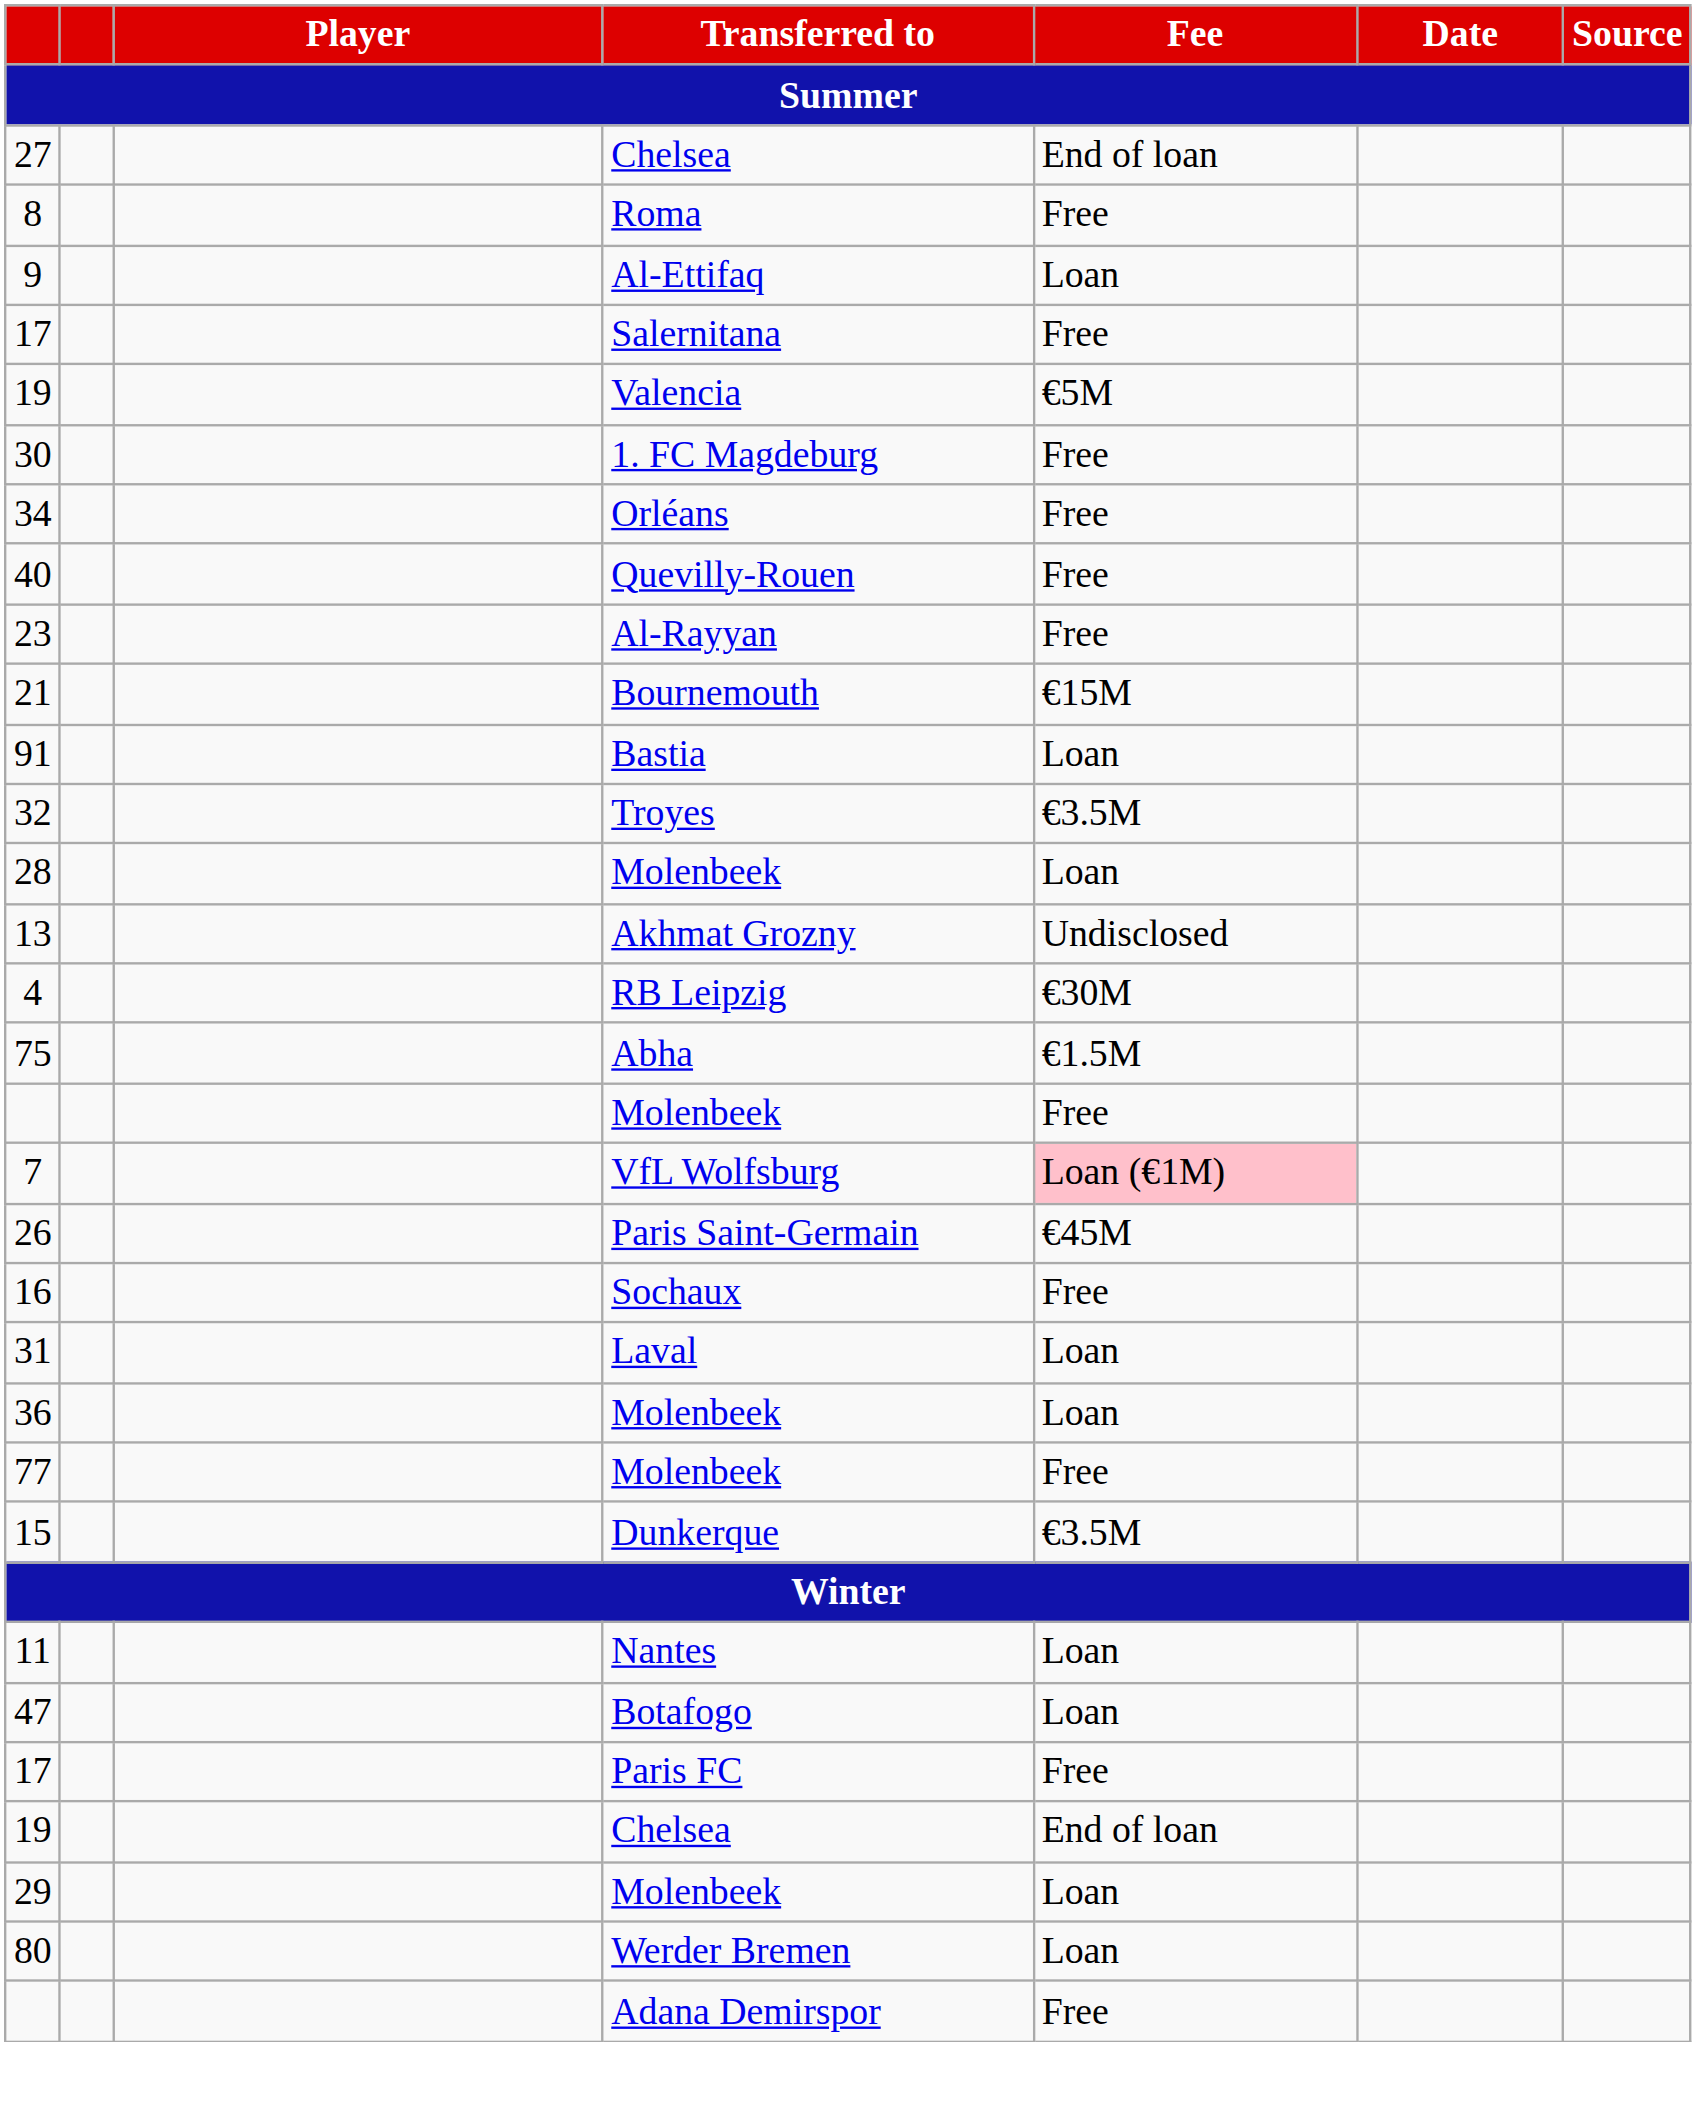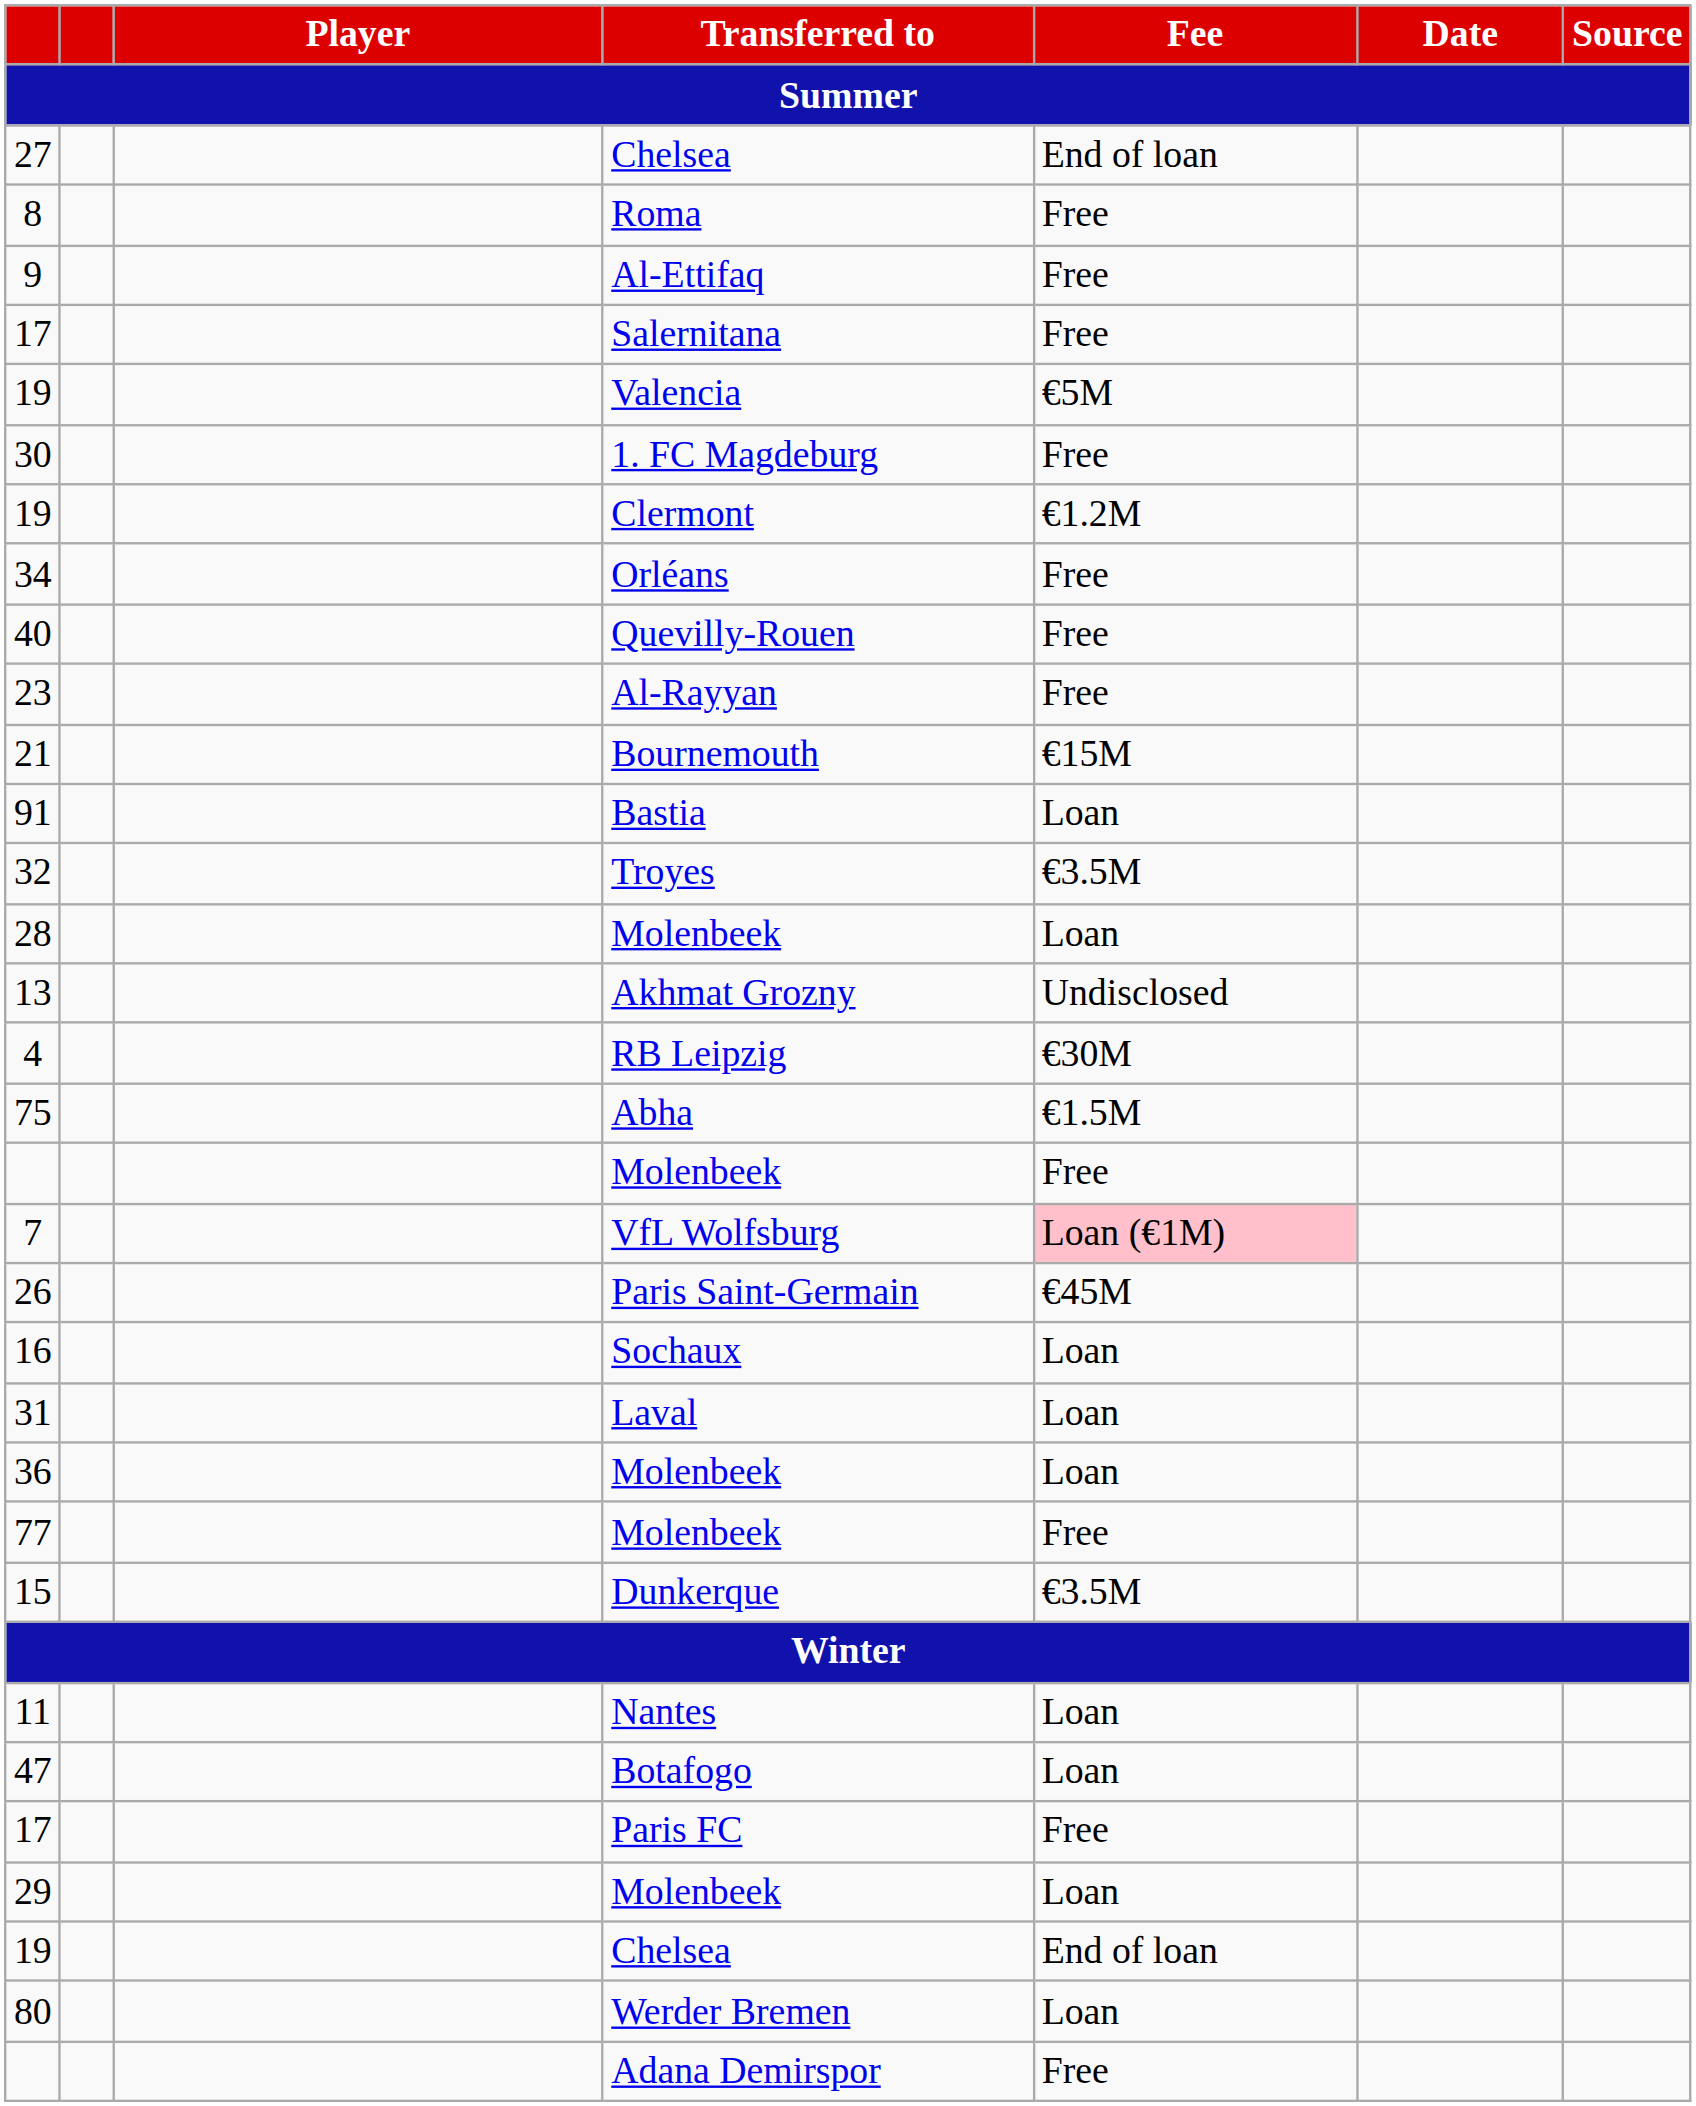(1080, 273) Loan -> (1075, 273) Free
+ row: (33, 513)
(1075, 1292) Free -> (1080, 1351) Loan
rows swapped: (33, 1890) <-> (33, 1830)
